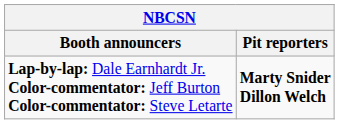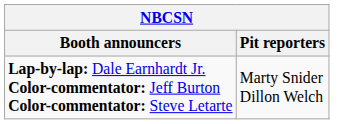(285, 87) bold -> (281, 87) normal
